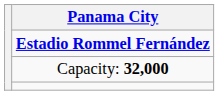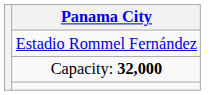(113, 43) bold -> (106, 43) normal
